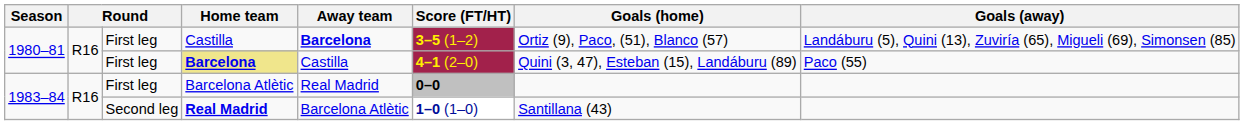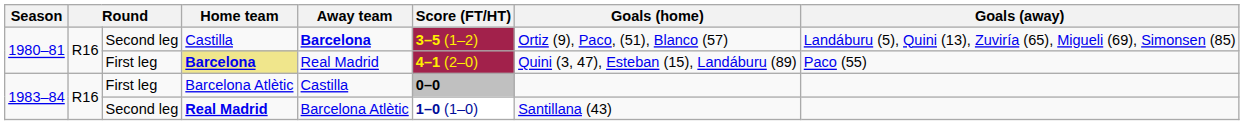(131, 39) First leg -> (142, 39) Second leg
(324, 62) Castilla -> (340, 62) Real Madrid
(340, 85) Real Madrid -> (324, 85) Castilla
